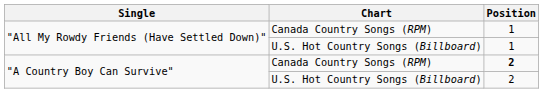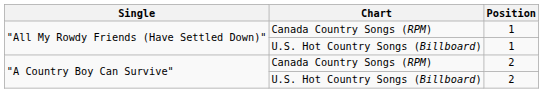(511, 63) bold -> (511, 63) normal
